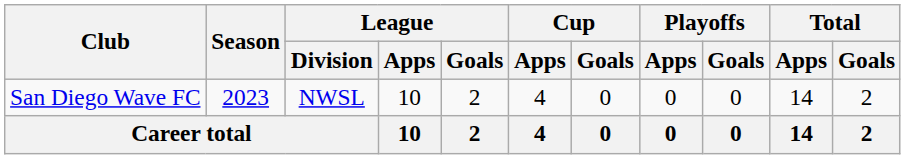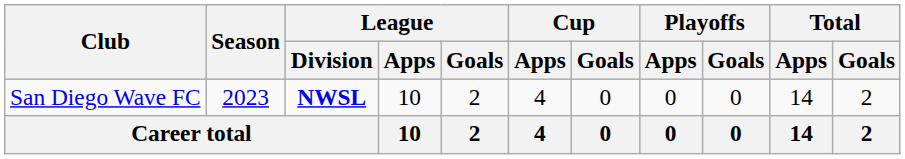(332, 97) normal -> (332, 97) bold
